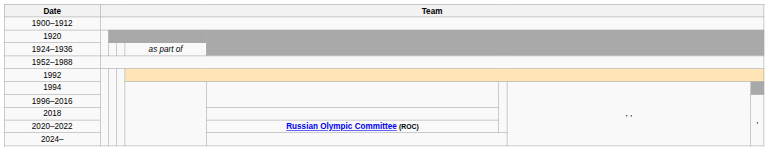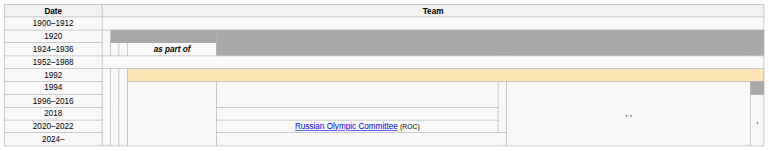(166, 49) normal -> (172, 49) bold
(352, 126) bold -> (357, 126) normal
